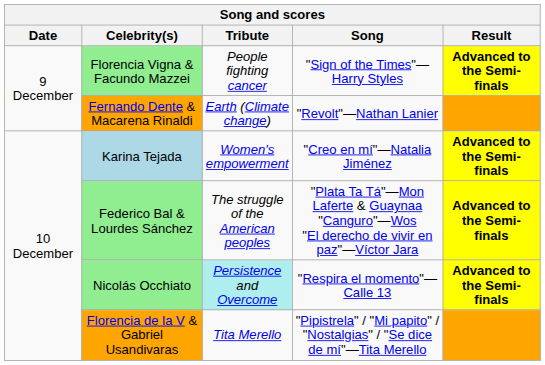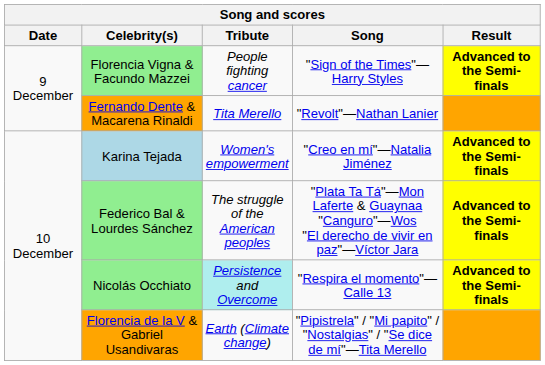(247, 114) Earth (Climate change) -> (247, 114) Tita Merello
(247, 335) Tita Merello -> (247, 335) Earth (Climate change)
